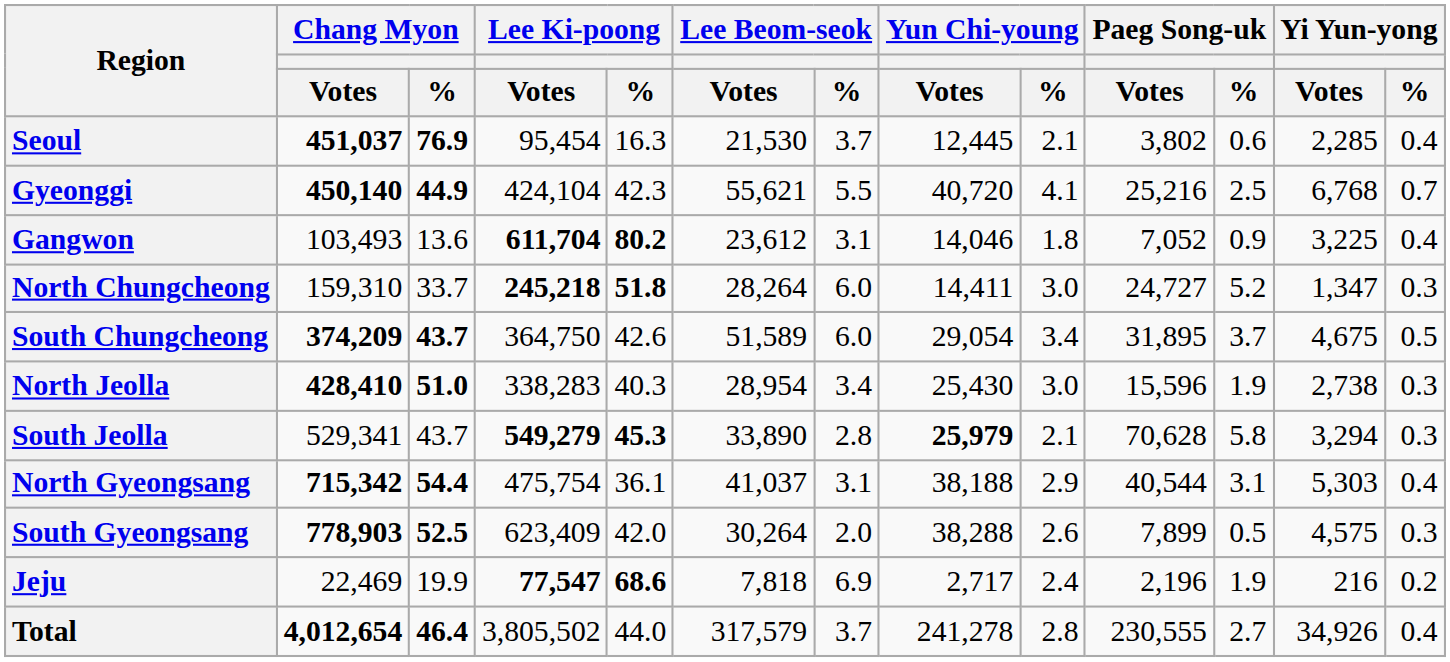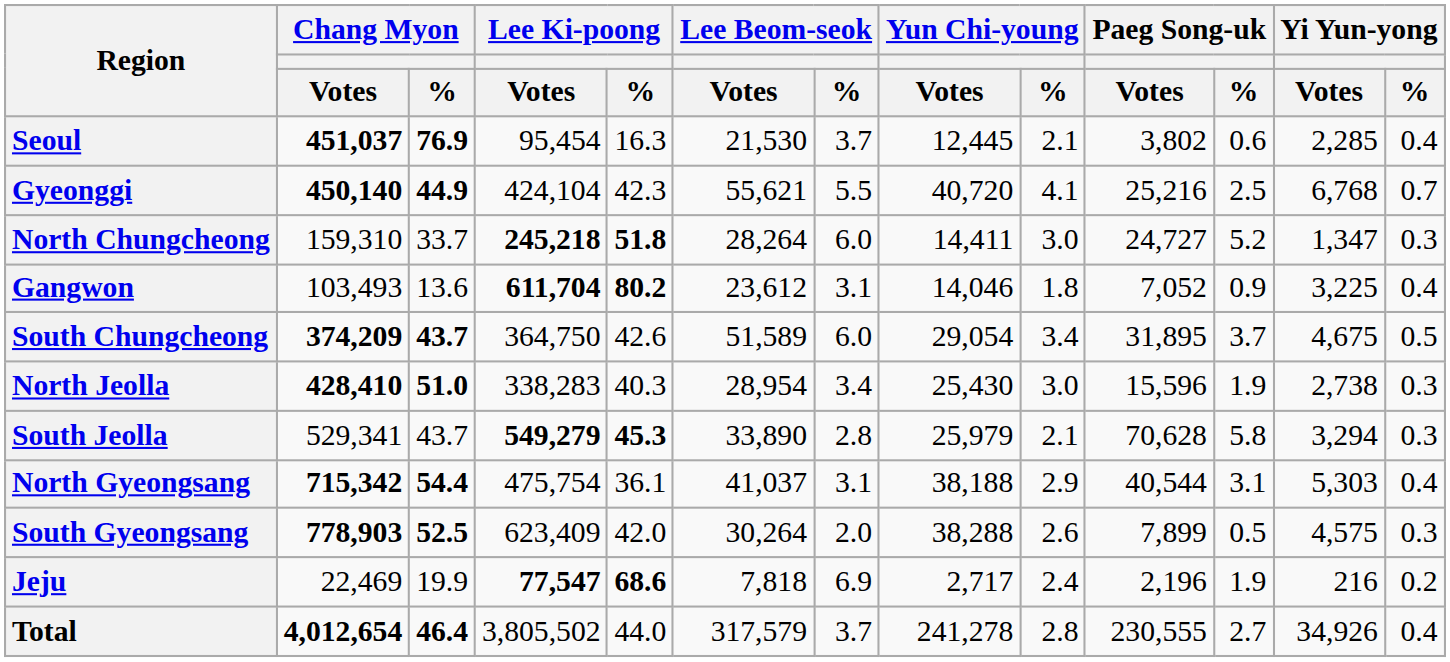rows swapped: (73, 238) <-> (141, 287)
(972, 434) bold -> (972, 434) normal
